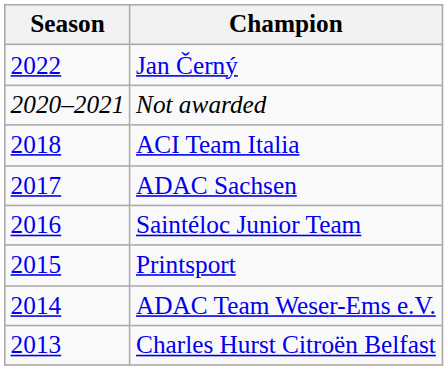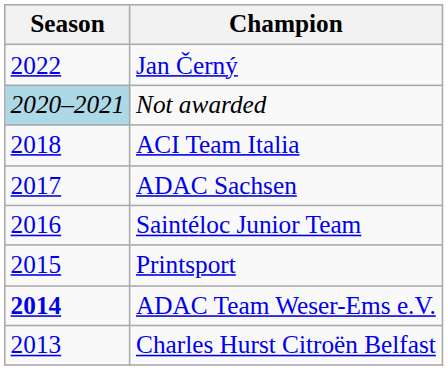(67, 104) no background -> (67, 104) lightblue background
(36, 305) normal -> (36, 305) bold
